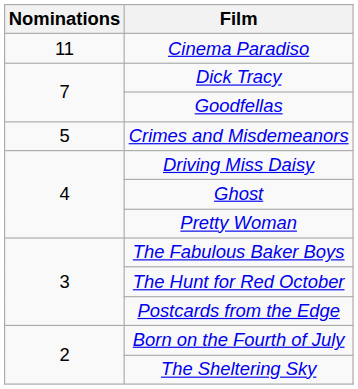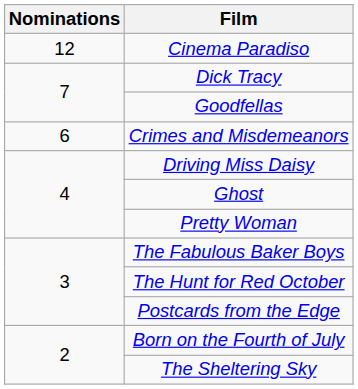(65, 48) 11 -> (65, 48) 12
(65, 135) 5 -> (65, 135) 6
